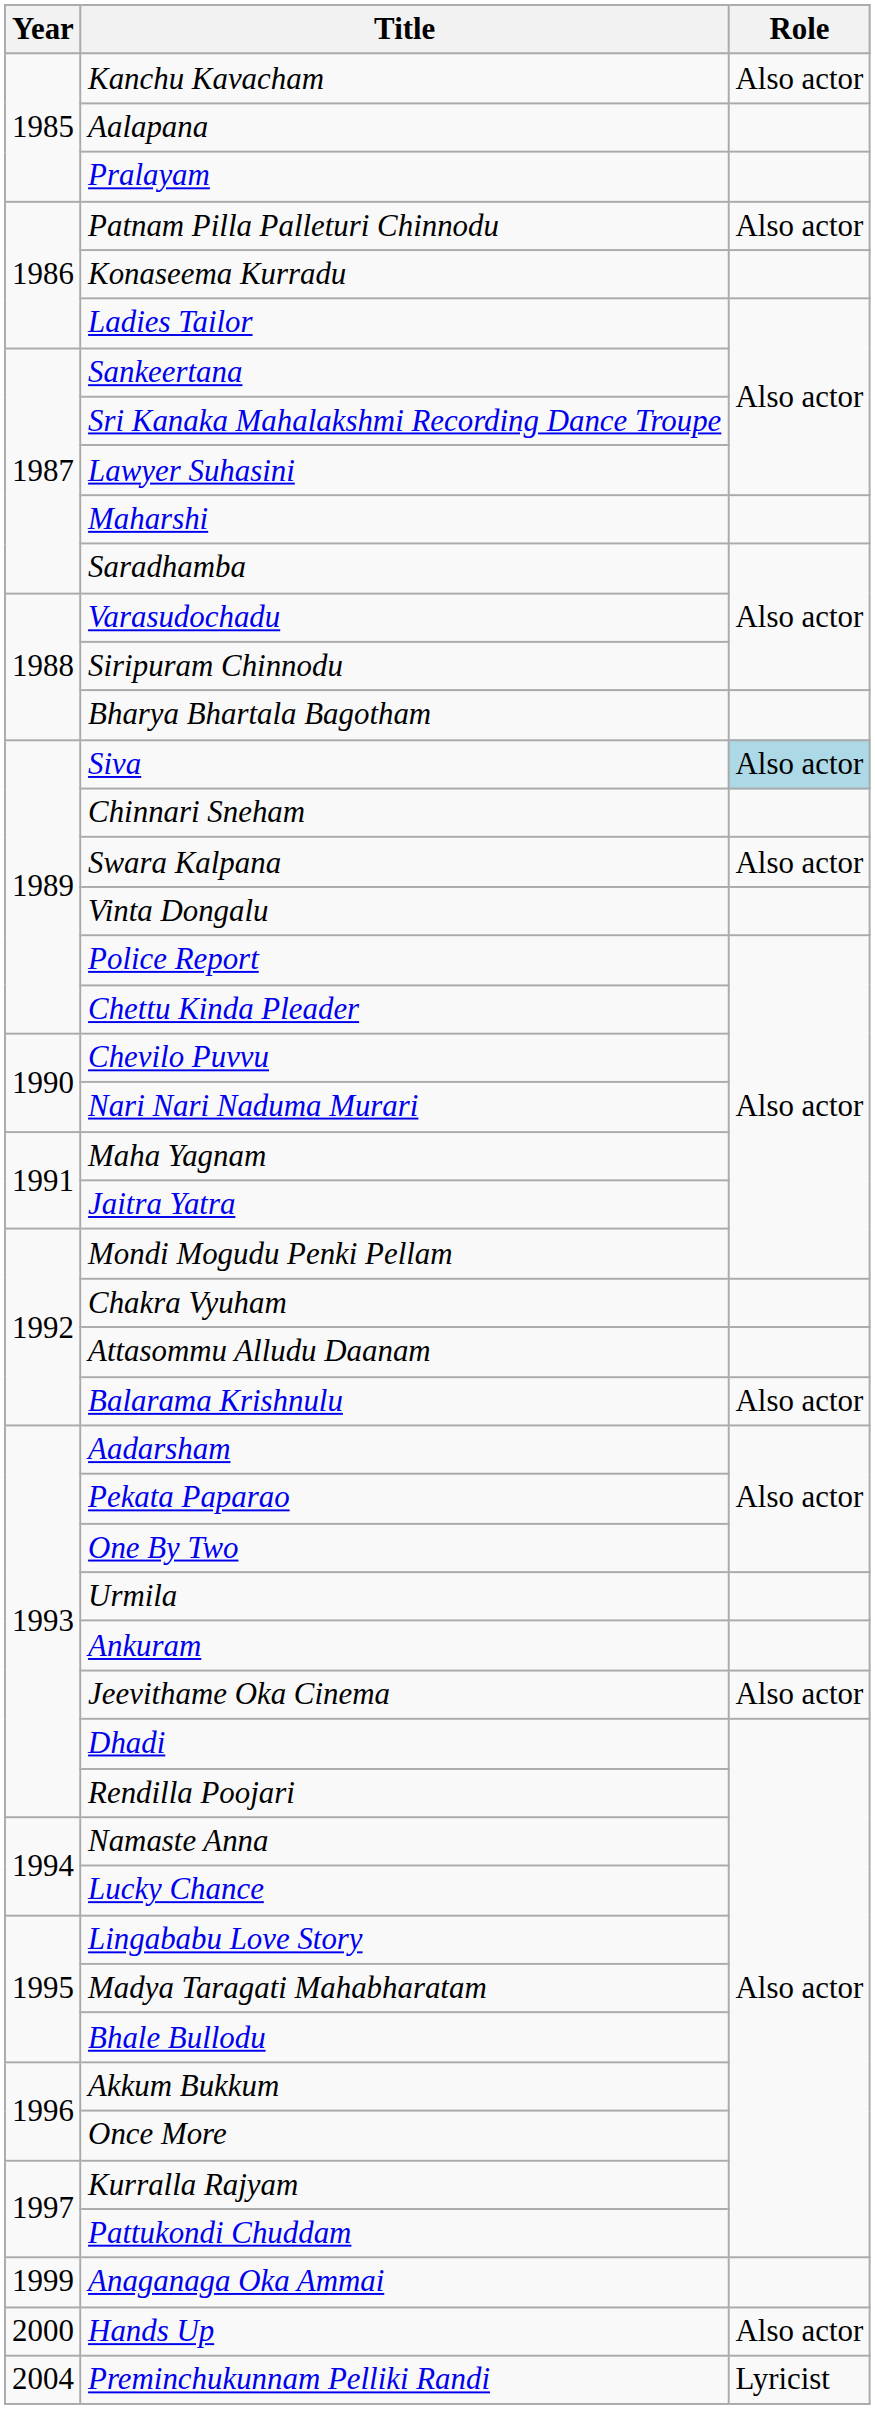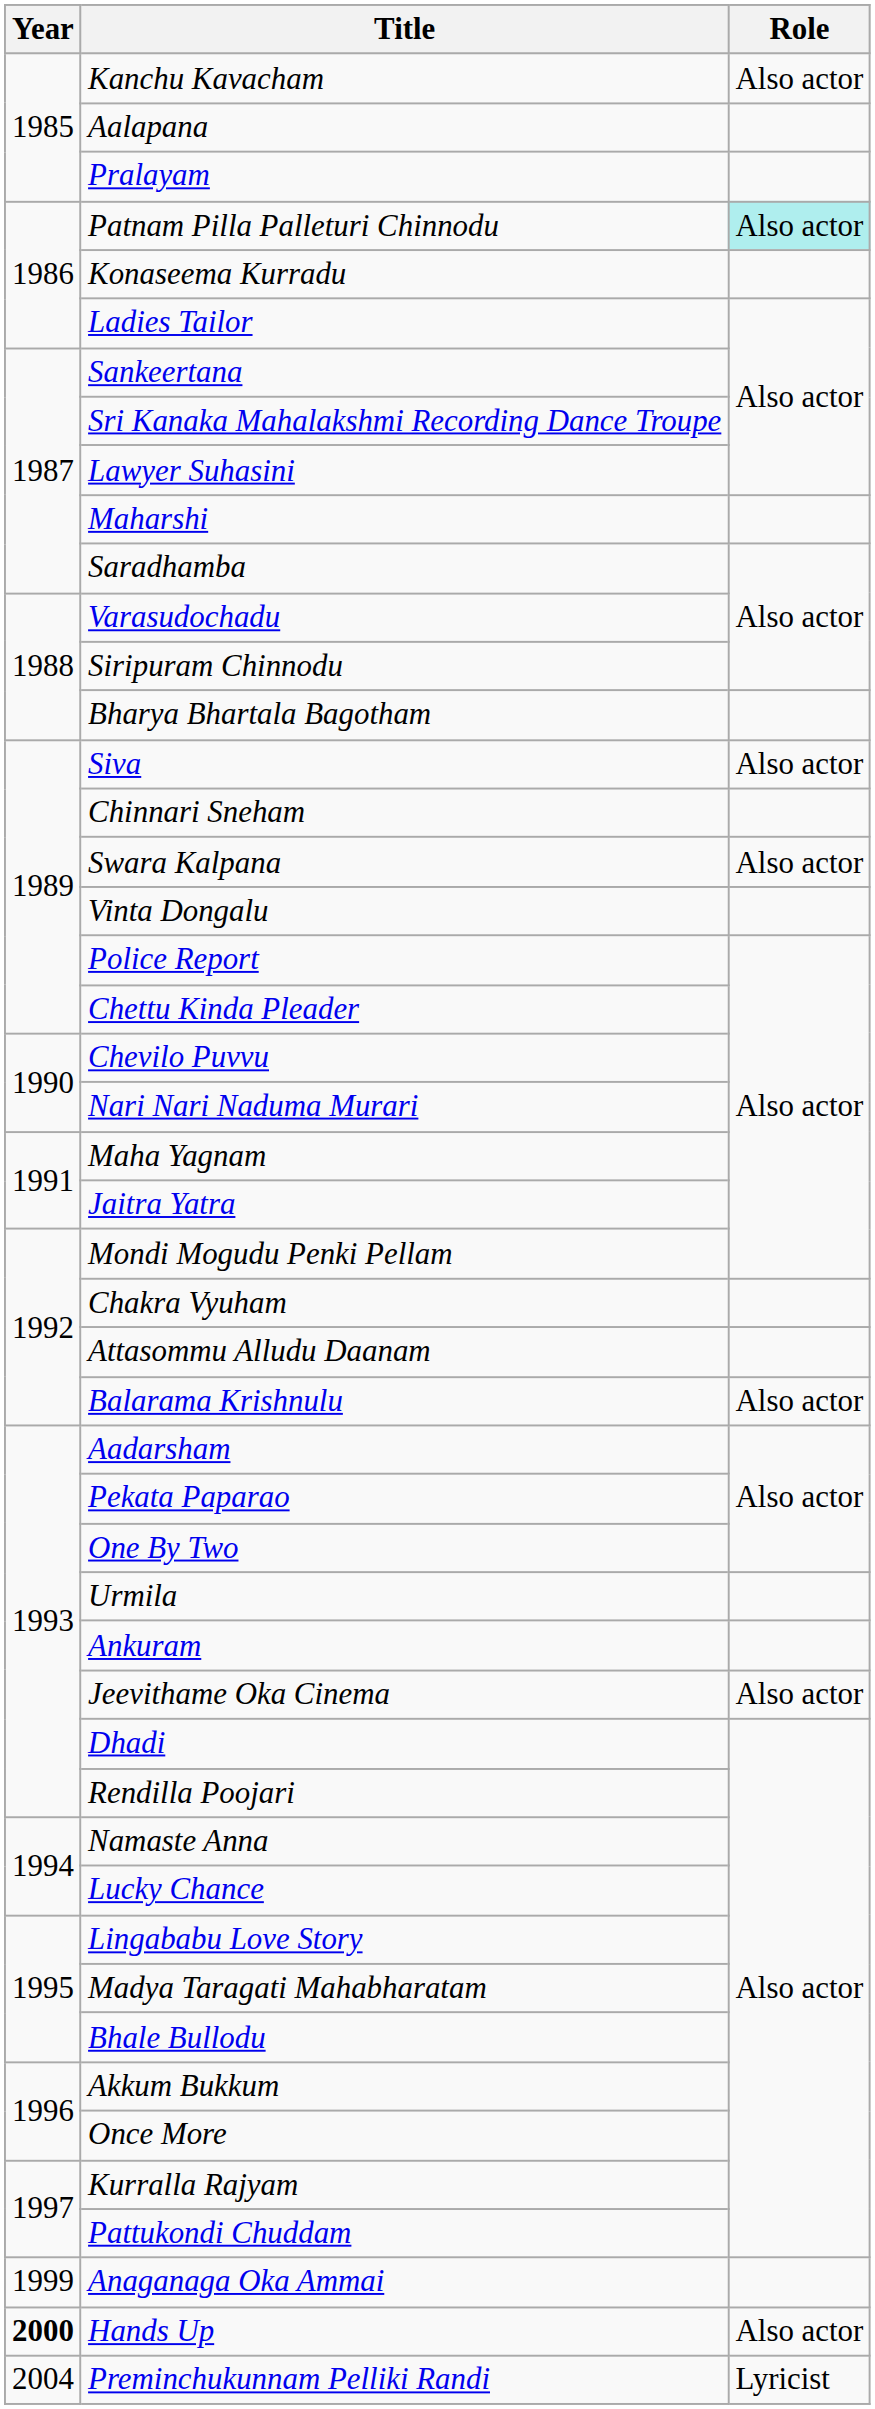(799, 224) no background -> (799, 224) paleturquoise background
(799, 763) lightblue background -> (799, 763) no background
(43, 2330) normal -> (43, 2330) bold
